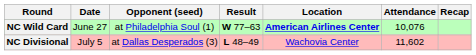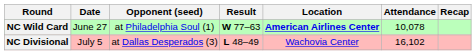(410, 27) 10,076 -> (410, 27) 10,078
(410, 42) 11,602 -> (410, 42) 16,102
